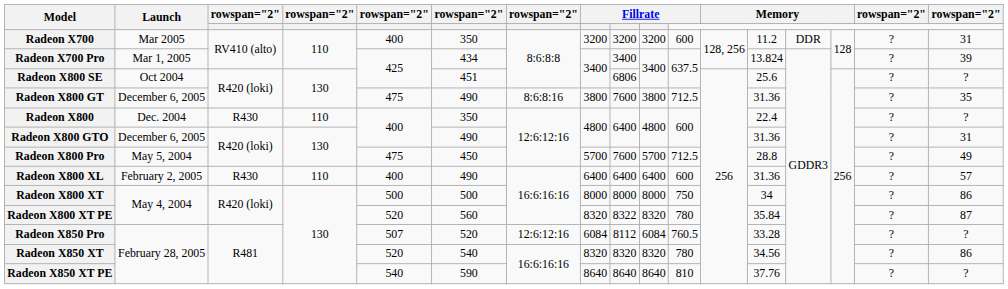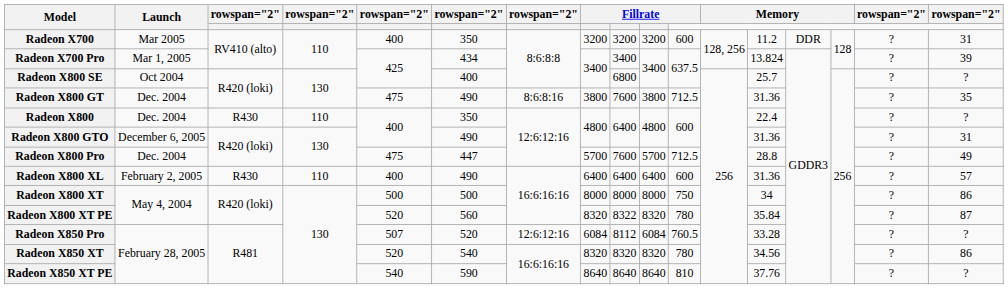(469, 78) 451 -> (469, 78) 400
(625, 78) 6806 -> (625, 78) 6800
(767, 78) 25.6 -> (767, 78) 25.7
(162, 97) December 6, 2005 -> (162, 97) Dec. 2004
(162, 156) May 5, 2004 -> (162, 156) Dec. 2004
(469, 156) 450 -> (469, 156) 447
